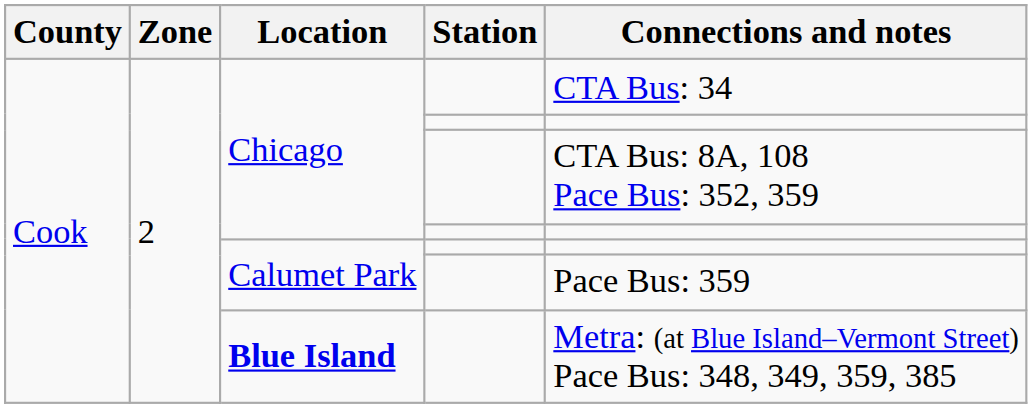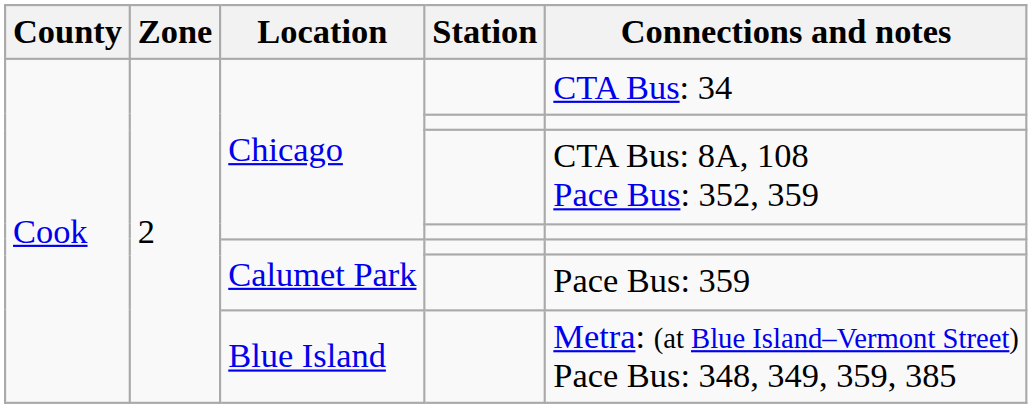(312, 355) bold -> (307, 355) normal
